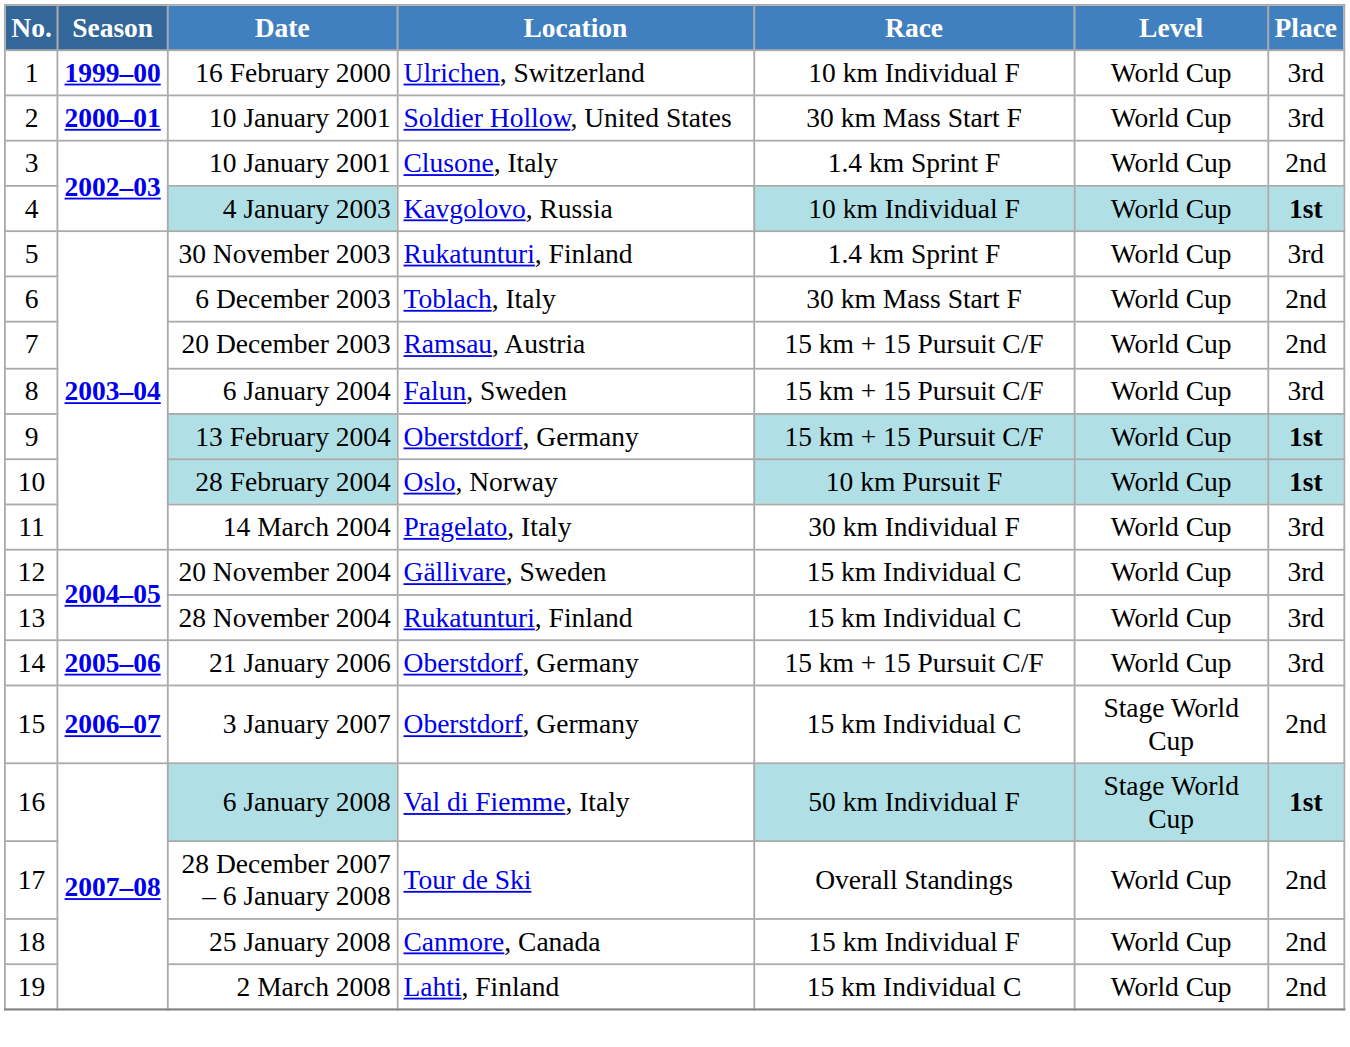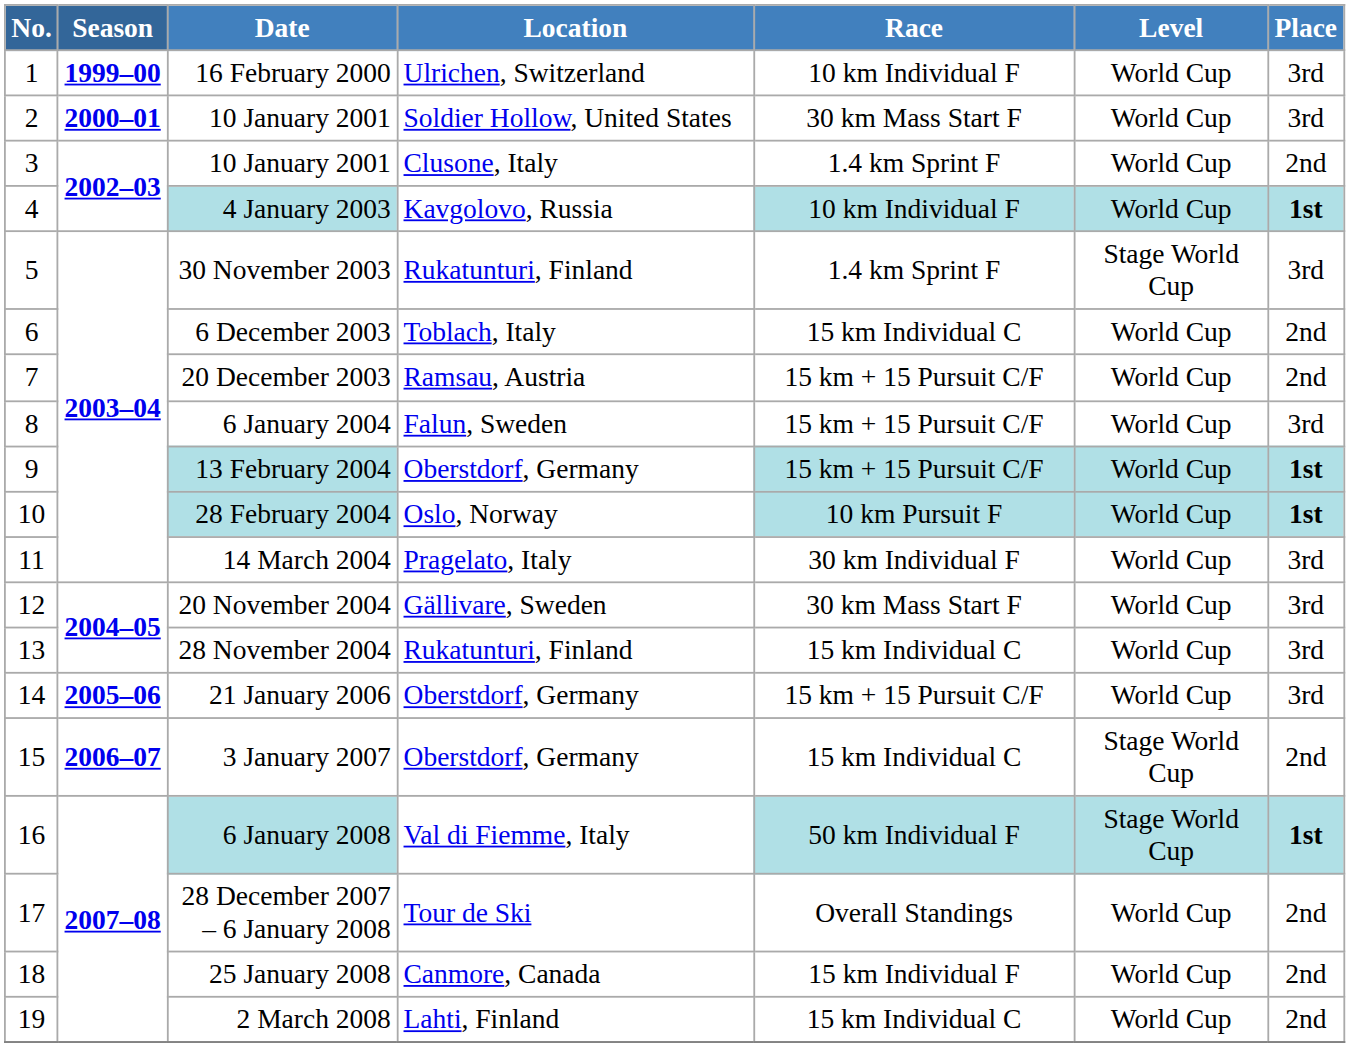(1171, 254) World Cup -> (1171, 270) Stage World Cup
(914, 299) 30 km Mass Start F -> (914, 332) 15 km Individual C
(914, 571) 15 km Individual C -> (914, 604) 30 km Mass Start F
